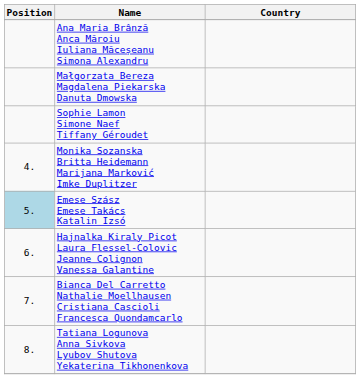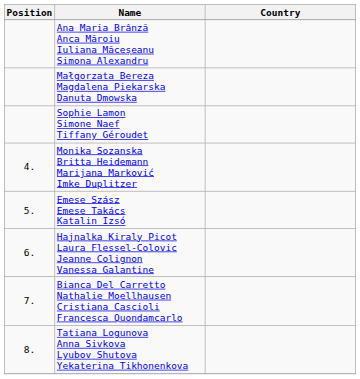(29, 210) lightblue background -> (29, 210) no background
